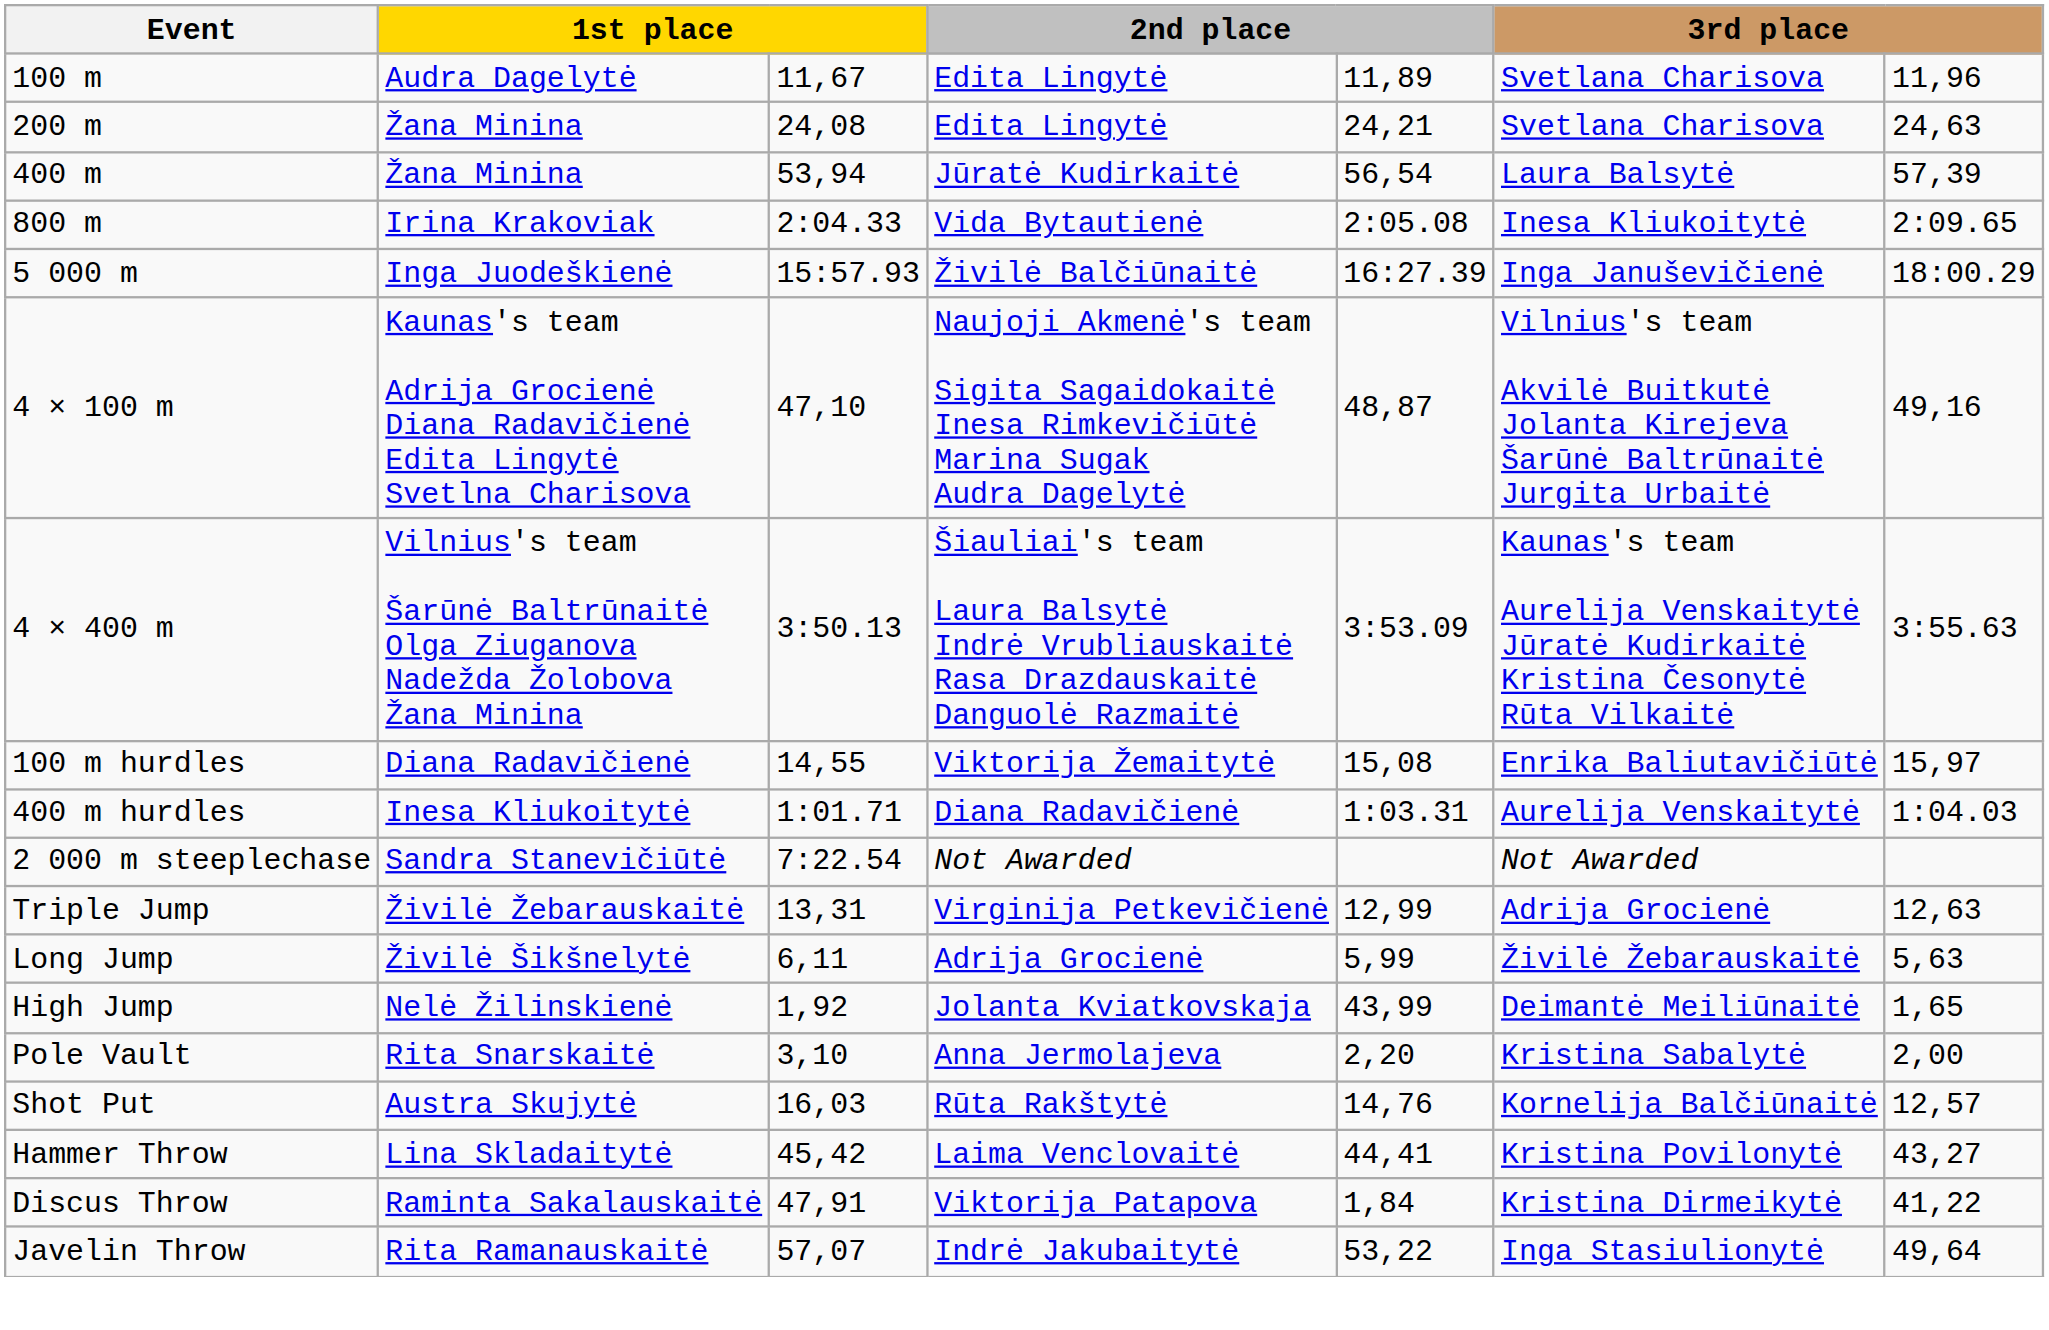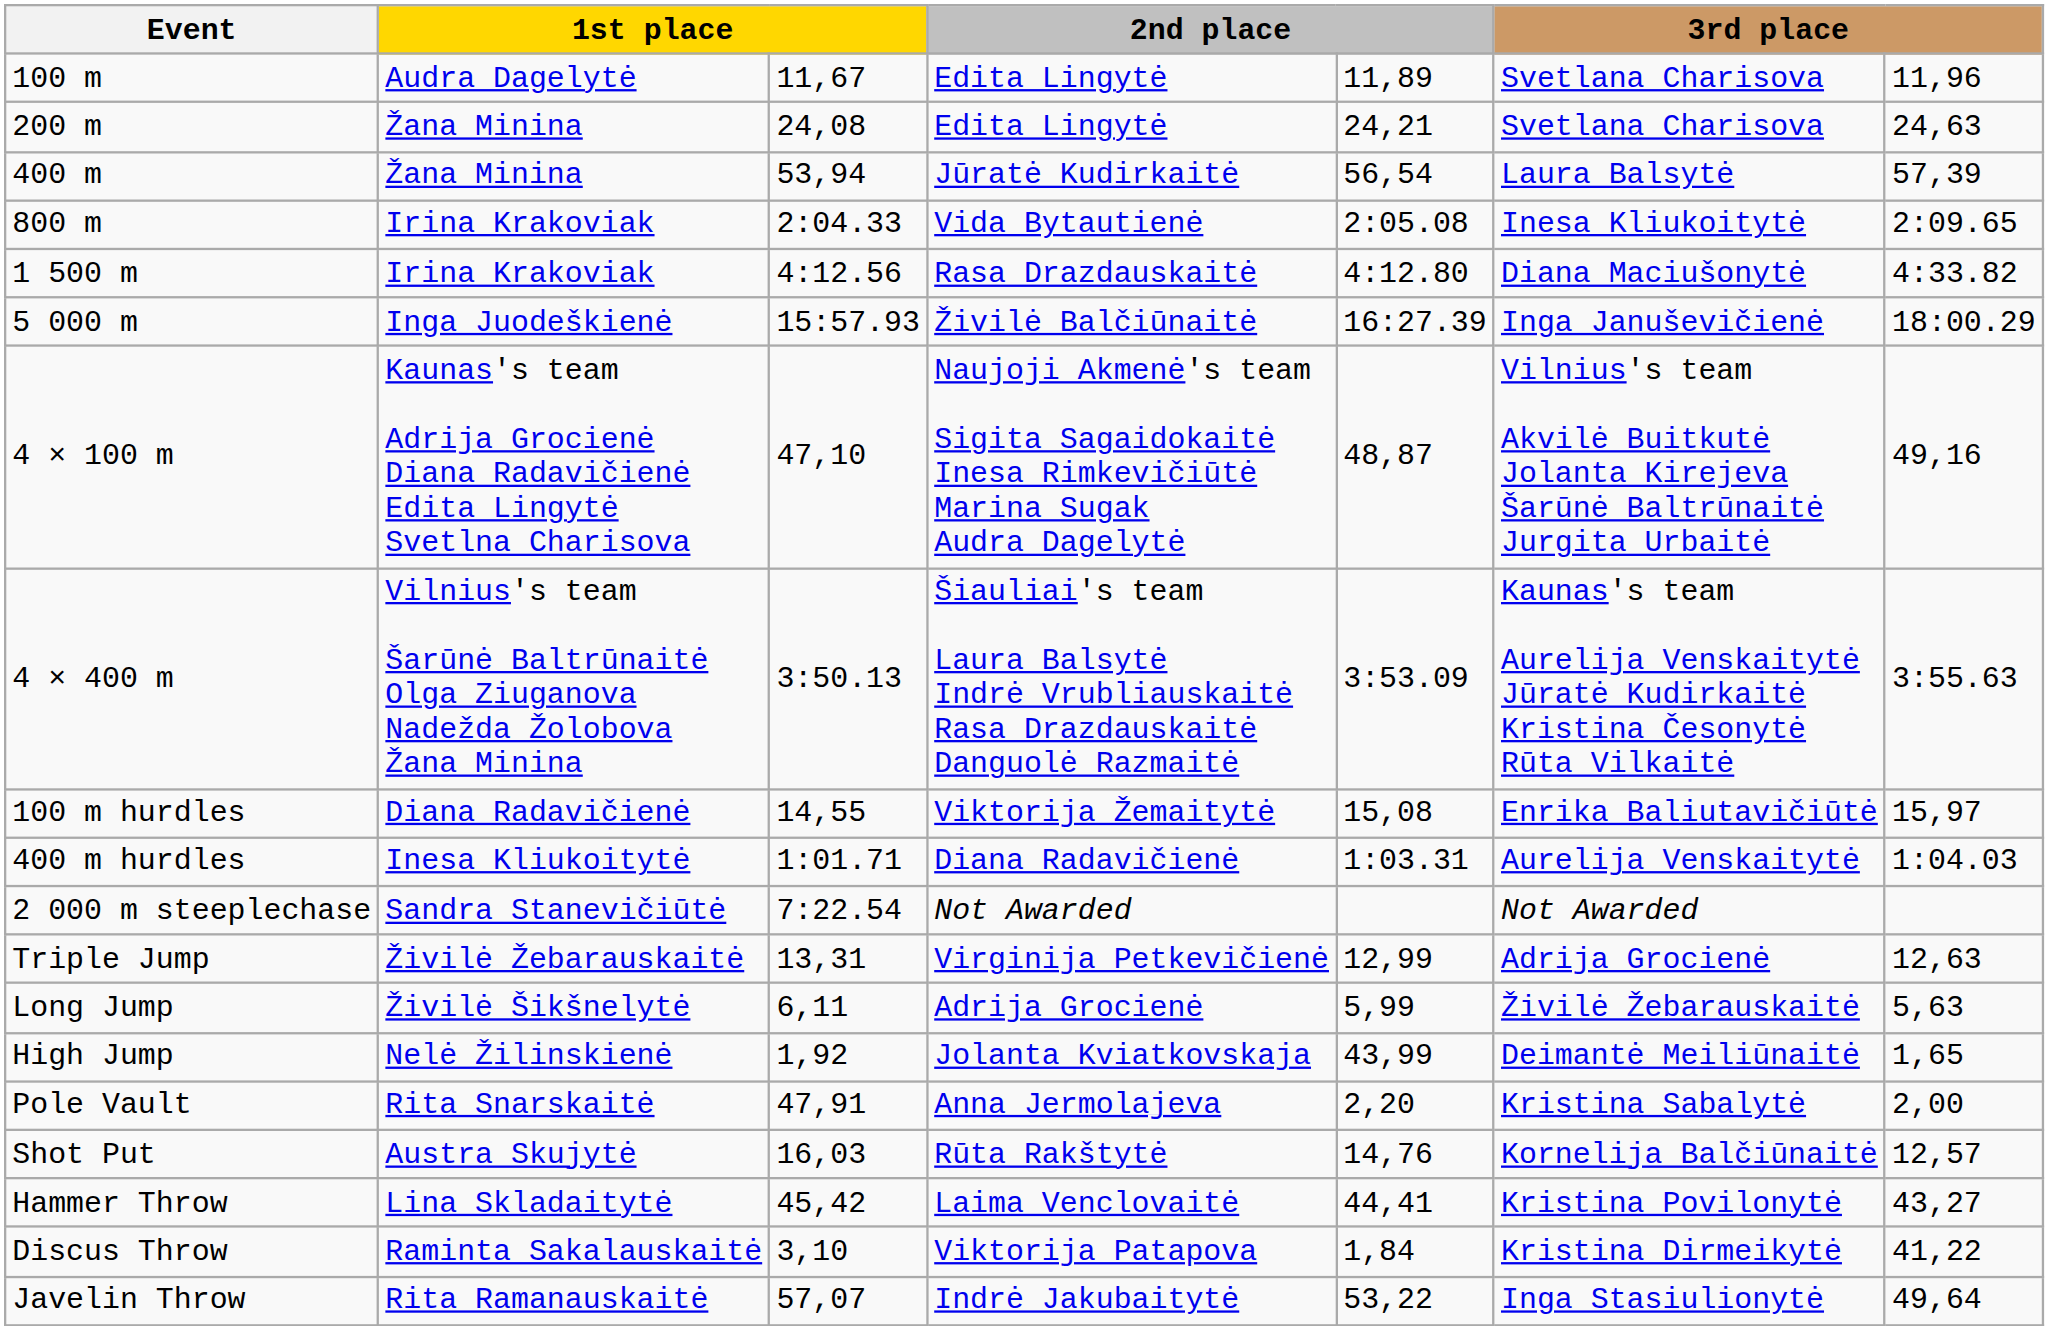+ row: (75, 273)
(812, 1057) 3,10 -> (821, 1105) 47,91
(821, 1203) 47,91 -> (812, 1252) 3,10
